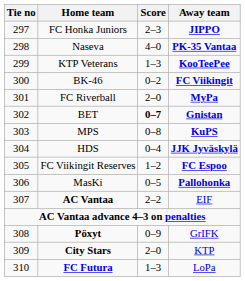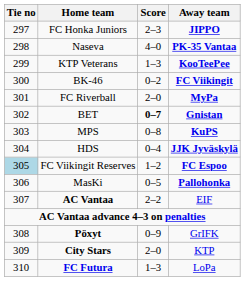(21, 166) no background -> (21, 166) lightblue background
